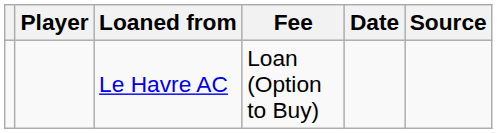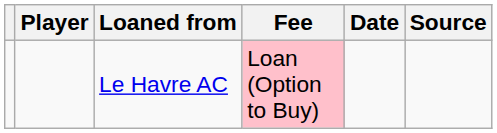(284, 84) no background -> (284, 84) pink background
